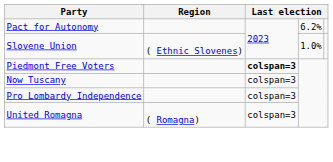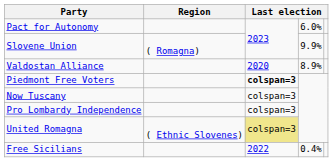(311, 26) 6.2% -> (311, 26) 6.0%
(194, 51) ( Ethnic Slovenes) -> (173, 51) ( Romagna)
(311, 46) 1.0% -> (311, 46) 9.9%
+ row: (55, 66)
(173, 120) ( Romagna) -> (194, 135) ( Ethnic Slovenes)
(272, 115) no background -> (272, 130) khaki background
+ row: (44, 149)
